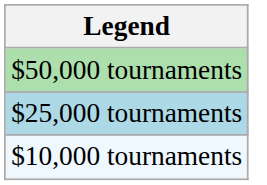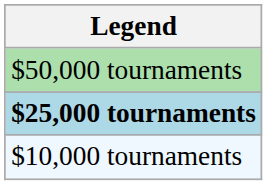(127, 112) normal -> (134, 112) bold
